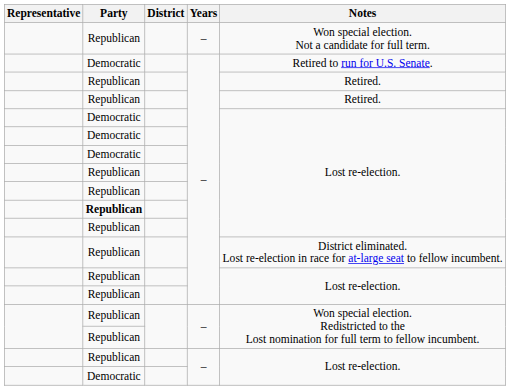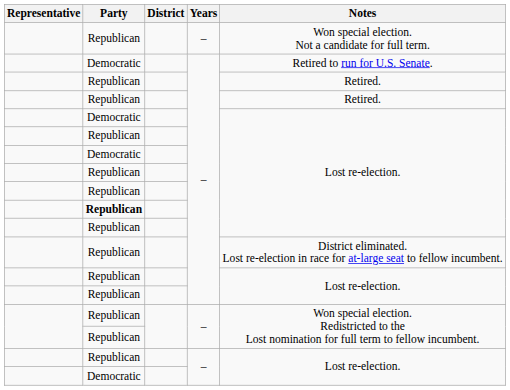(114, 136) Democratic -> (114, 136) Republican
